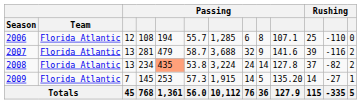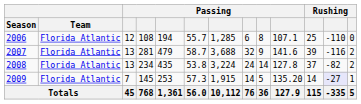(165, 65) lightsalmon background -> (165, 65) no background
(333, 79) no background -> (333, 79) lavender background
